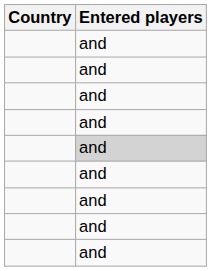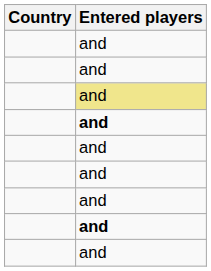(93, 95) no background -> (93, 95) khaki background
(93, 122) normal -> (94, 122) bold
(93, 148) lightgrey background -> (93, 148) no background
(93, 226) normal -> (94, 226) bold
